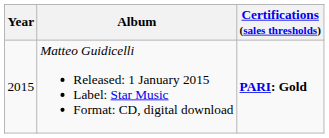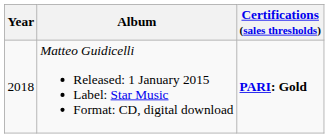(21, 86) 2015 -> (21, 86) 2018
